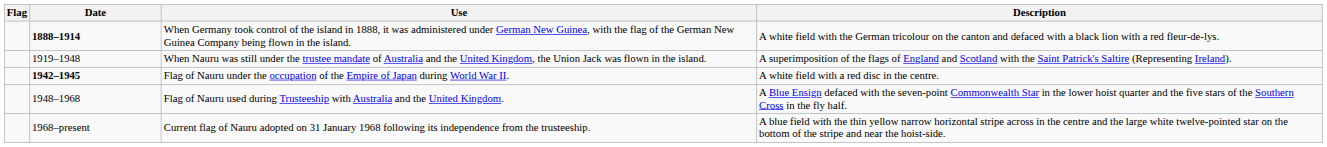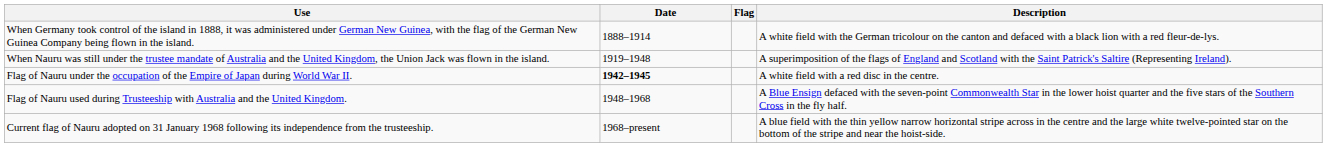columns swapped: (17, 13) <-> (459, 13)
(56, 36) bold -> (626, 36) normal
